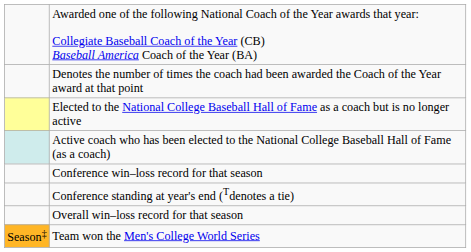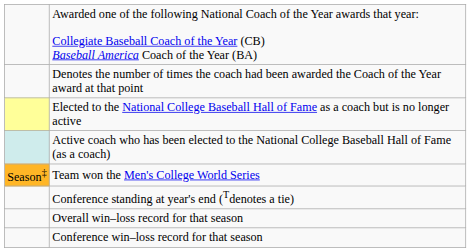rows swapped: (157, 173) <-> (156, 236)
